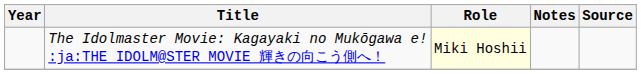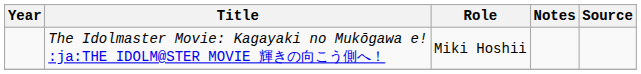(480, 49) lightyellow background -> (480, 49) no background
